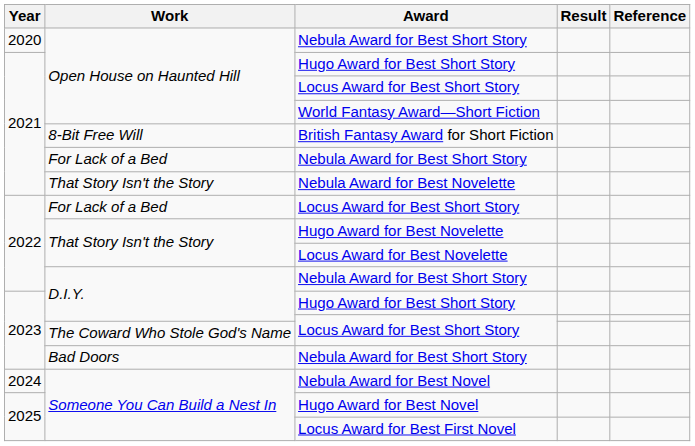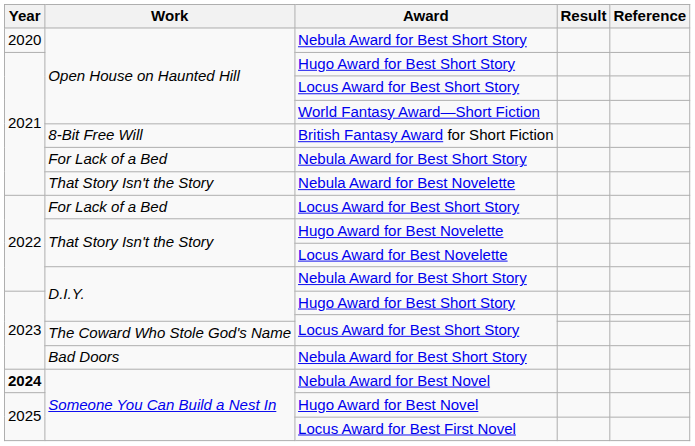(25, 381) normal -> (25, 381) bold
